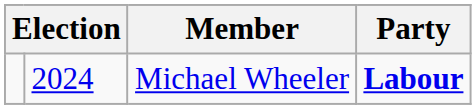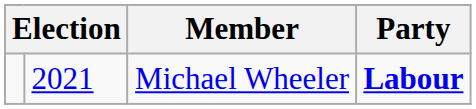(63, 78) 2024 -> (63, 78) 2021
